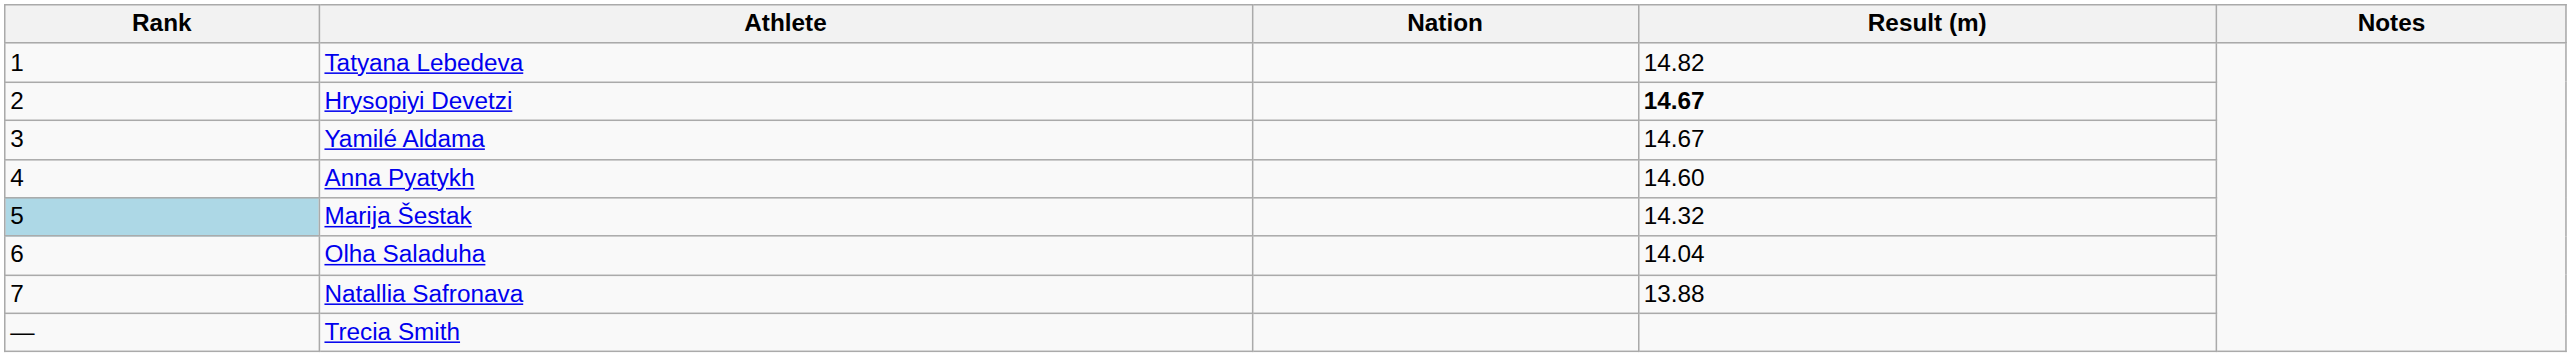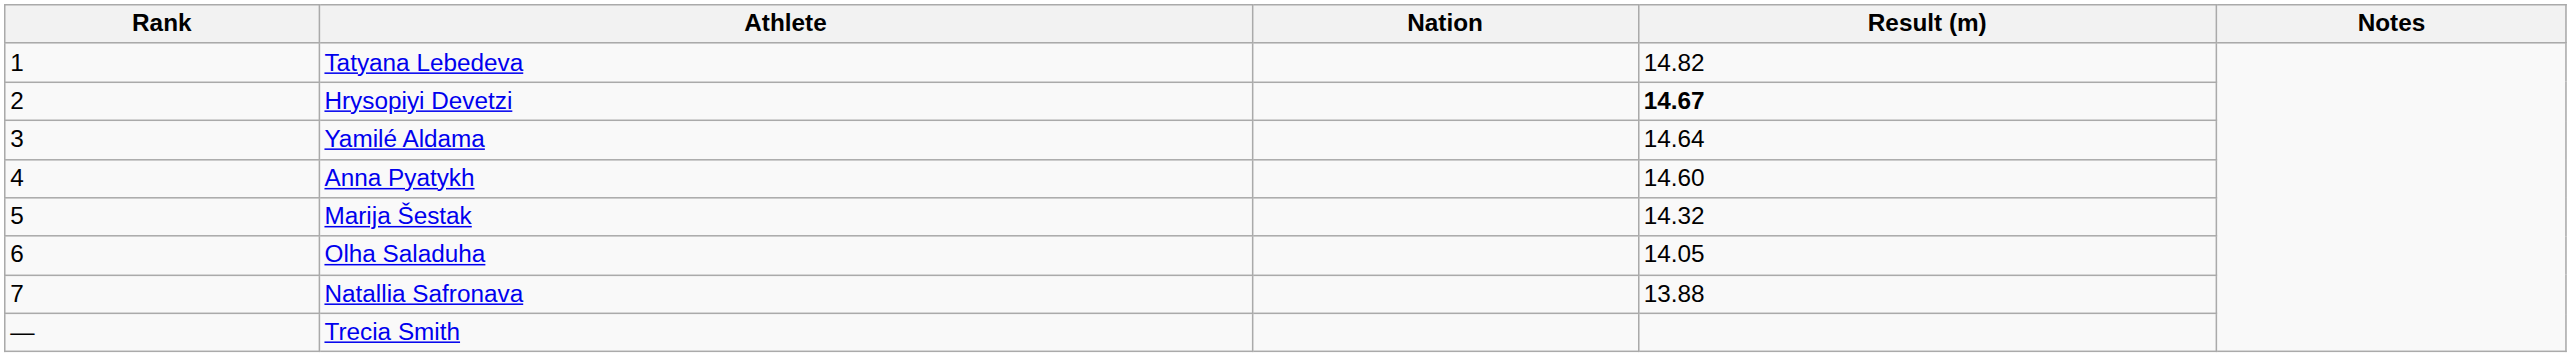(1674, 139) 14.67 -> (1674, 139) 14.64
(17, 216) lightblue background -> (17, 216) no background
(1674, 255) 14.04 -> (1674, 255) 14.05
